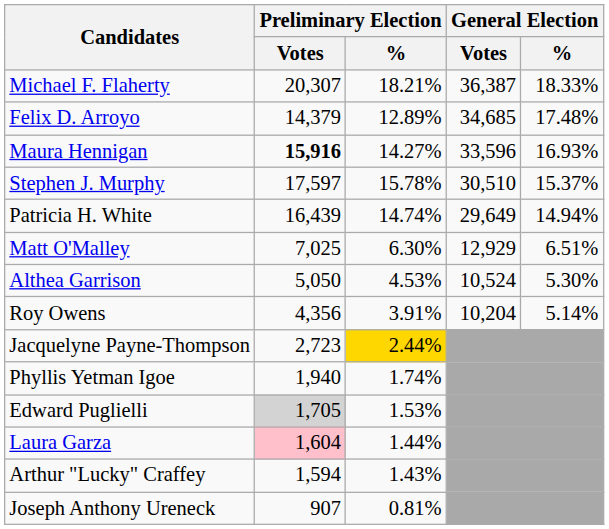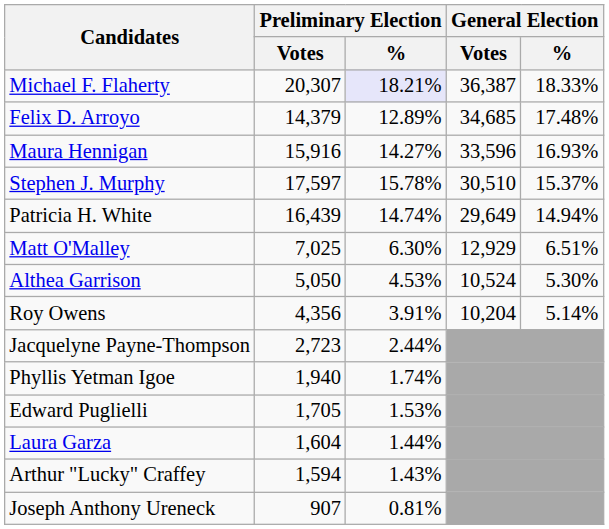(410, 85) no background -> (410, 85) lavender background
(313, 150) bold -> (313, 150) normal
(415, 345) gold background -> (415, 345) no background
(318, 410) lightgrey background -> (318, 410) no background
(318, 442) pink background -> (318, 442) no background
